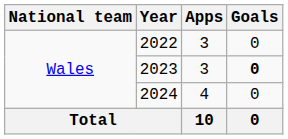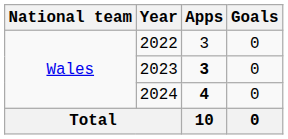(204, 69) normal -> (204, 69) bold
(255, 69) bold -> (255, 69) normal
(204, 95) normal -> (204, 95) bold
